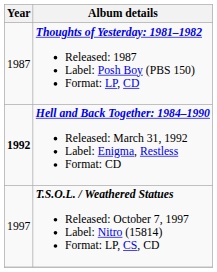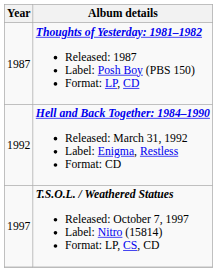(19, 144) bold -> (19, 144) normal
